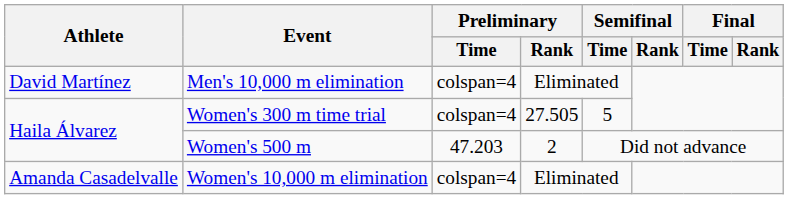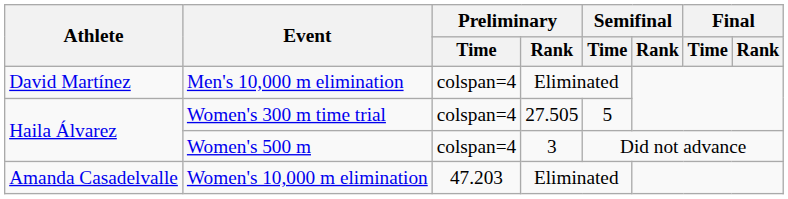(476, 146) 47.203 -> (476, 146) colspan=4
(552, 146) 2 -> (552, 146) 3
(476, 178) colspan=4 -> (476, 178) 47.203
